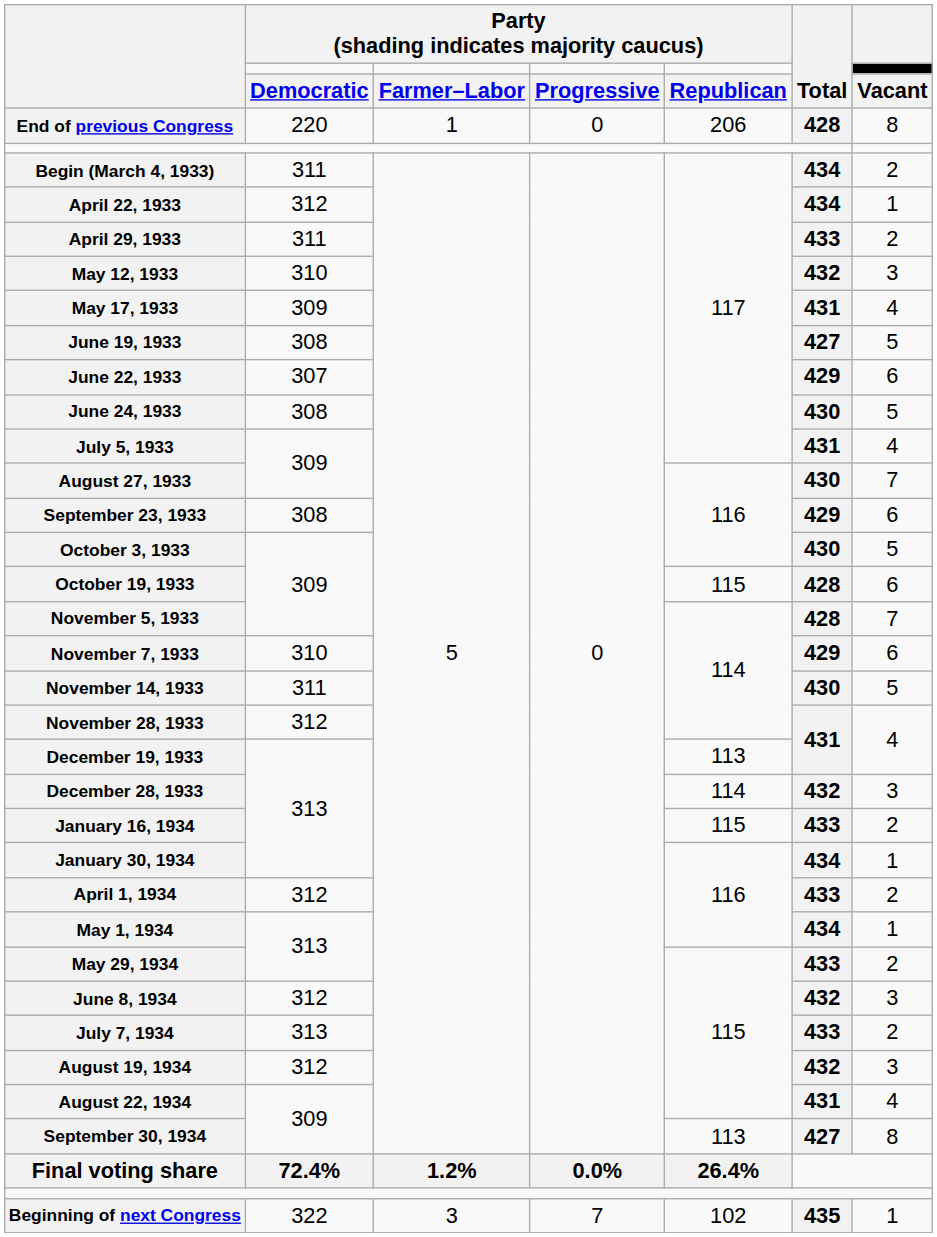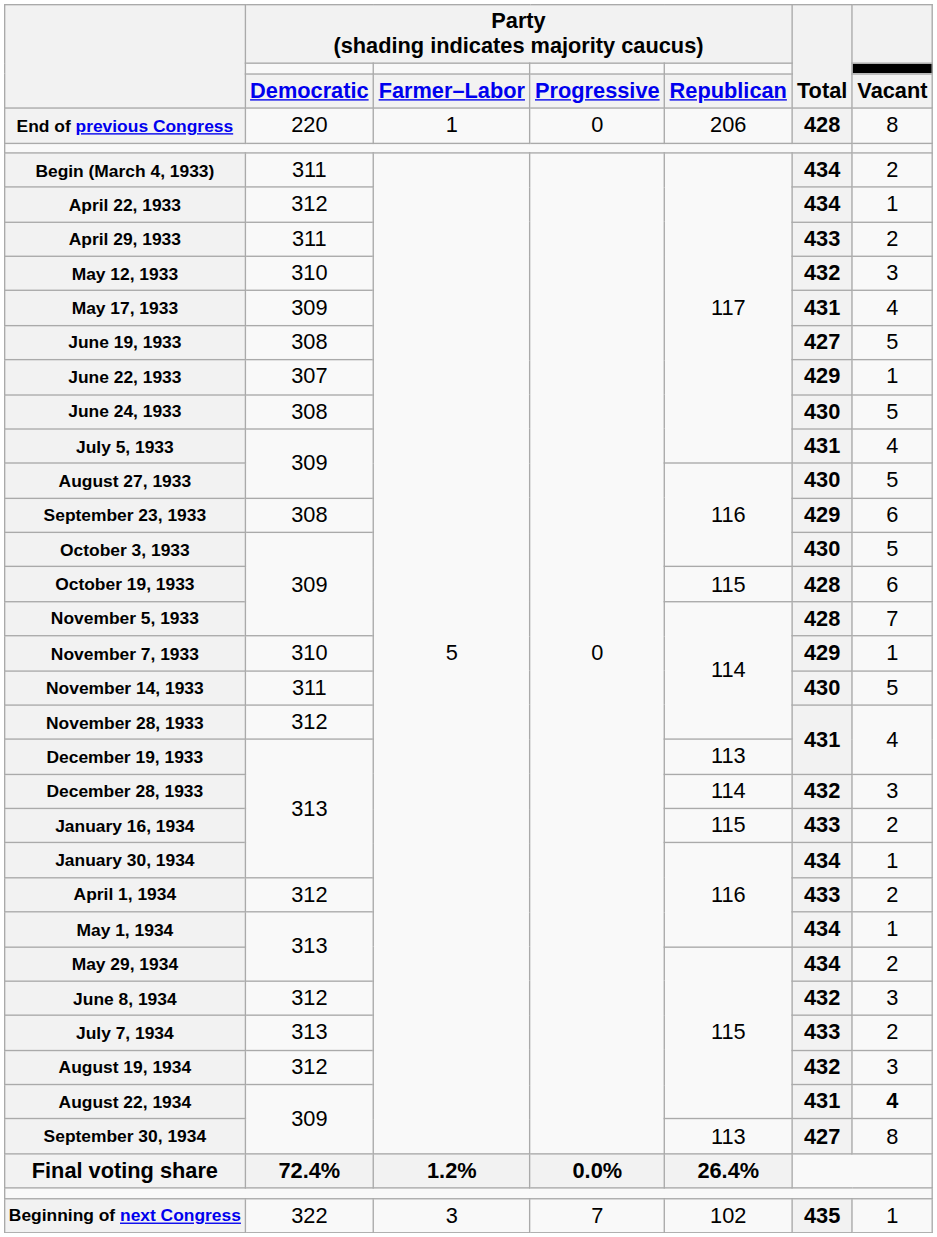(892, 376) 6 -> (892, 376) 1
(892, 480) 7 -> (892, 480) 5
(892, 652) 6 -> (892, 652) 1
(822, 963) 433 -> (822, 963) 434
(892, 1101) normal -> (892, 1101) bold
